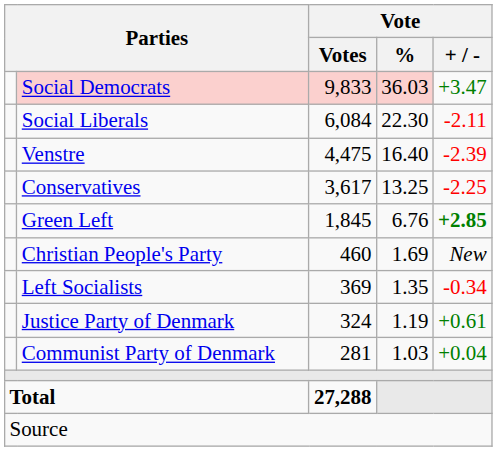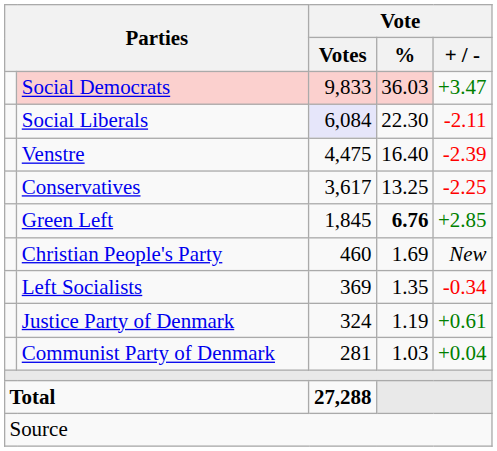(348, 120) no background -> (348, 120) lavender background
(410, 220) normal -> (410, 220) bold
(462, 220) bold -> (462, 220) normal
